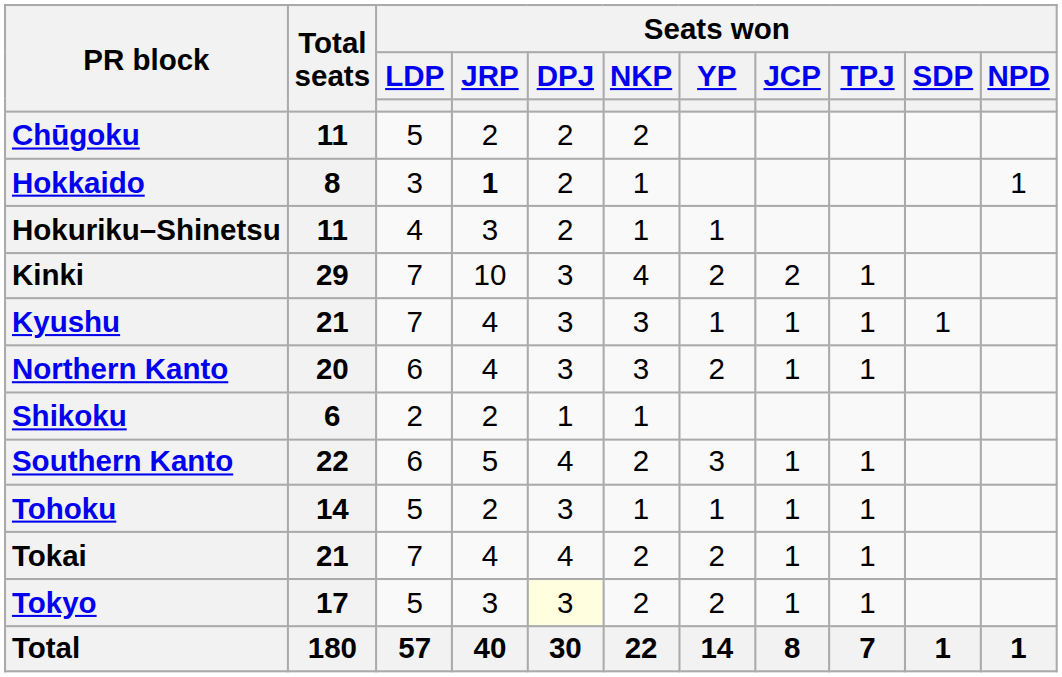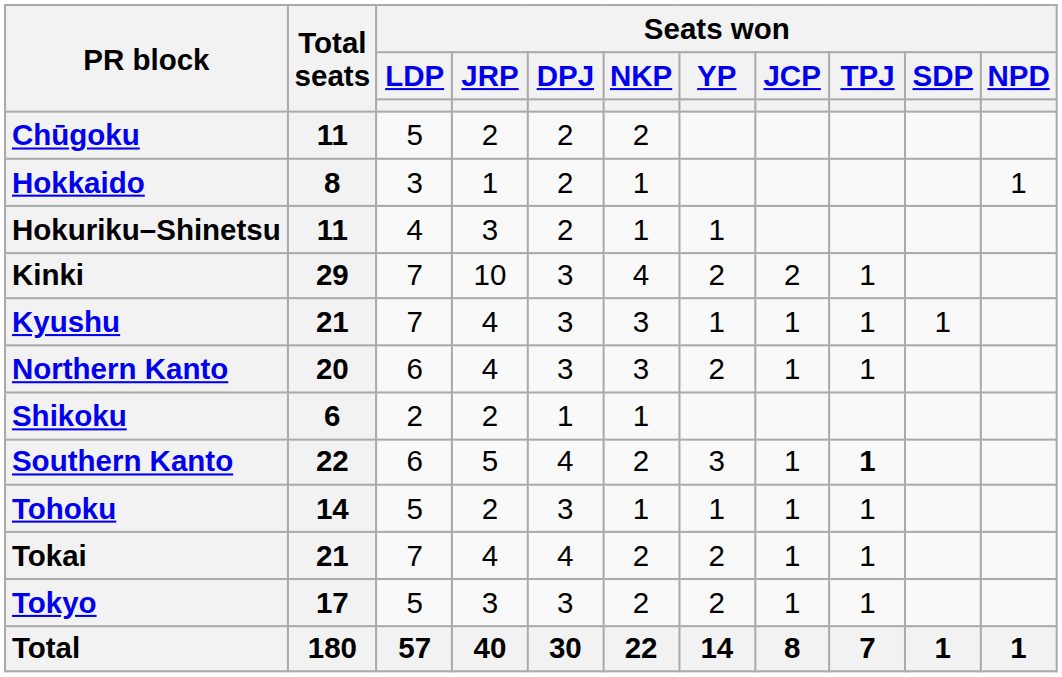(490, 182) bold -> (490, 182) normal
(867, 462) normal -> (867, 462) bold
(565, 602) lightyellow background -> (565, 602) no background
